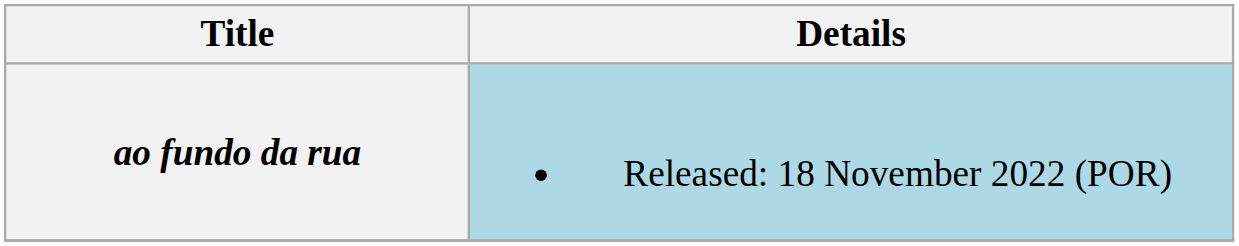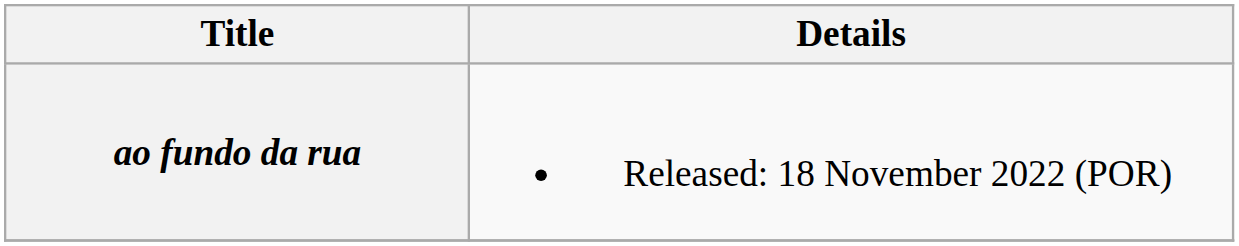(851, 173) lightblue background -> (851, 173) no background
